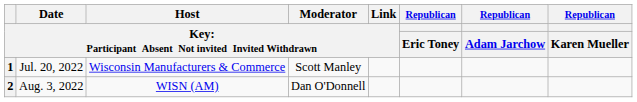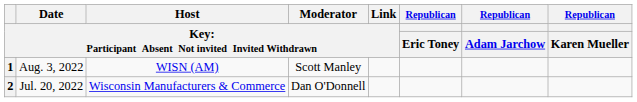(51, 67) Jul. 20, 2022 -> (51, 67) Aug. 3, 2022
(187, 67) Wisconsin Manufacturers & Commerce -> (187, 67) WISN (AM)
(51, 86) Aug. 3, 2022 -> (51, 86) Jul. 20, 2022
(187, 86) WISN (AM) -> (187, 86) Wisconsin Manufacturers & Commerce
